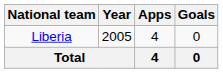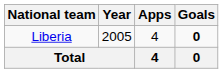(196, 36) normal -> (196, 36) bold
